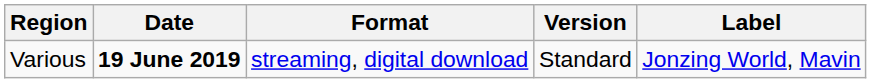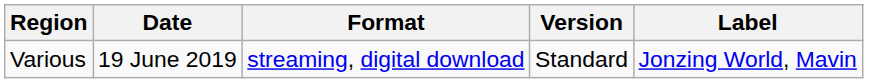(169, 58) bold -> (167, 58) normal
